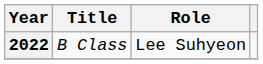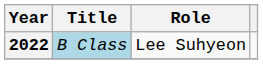(92, 46) no background -> (92, 46) lightblue background
